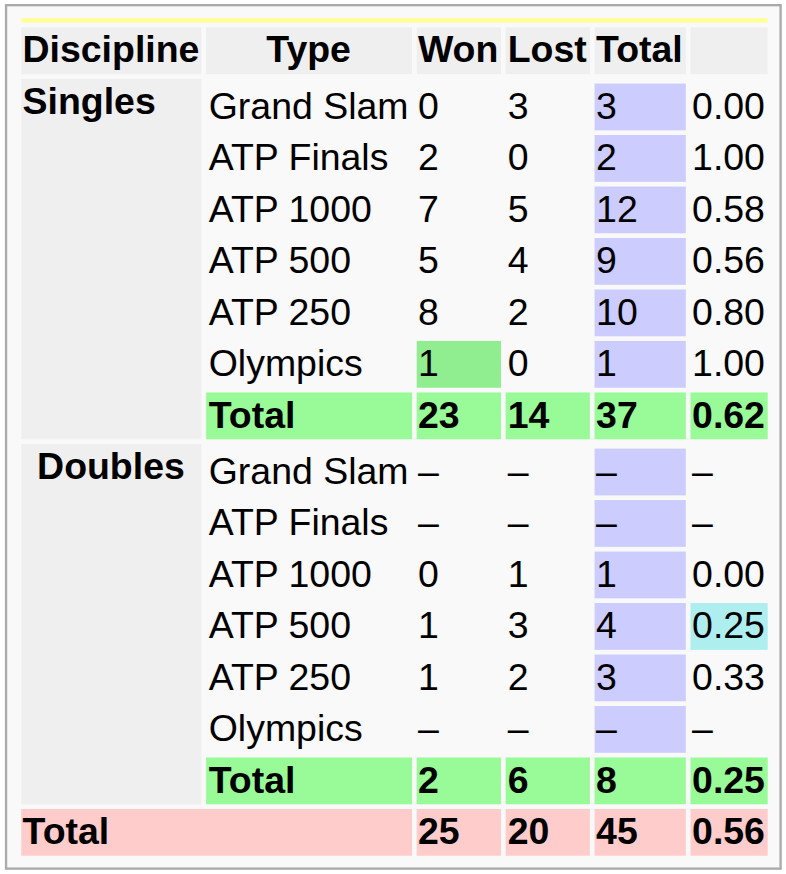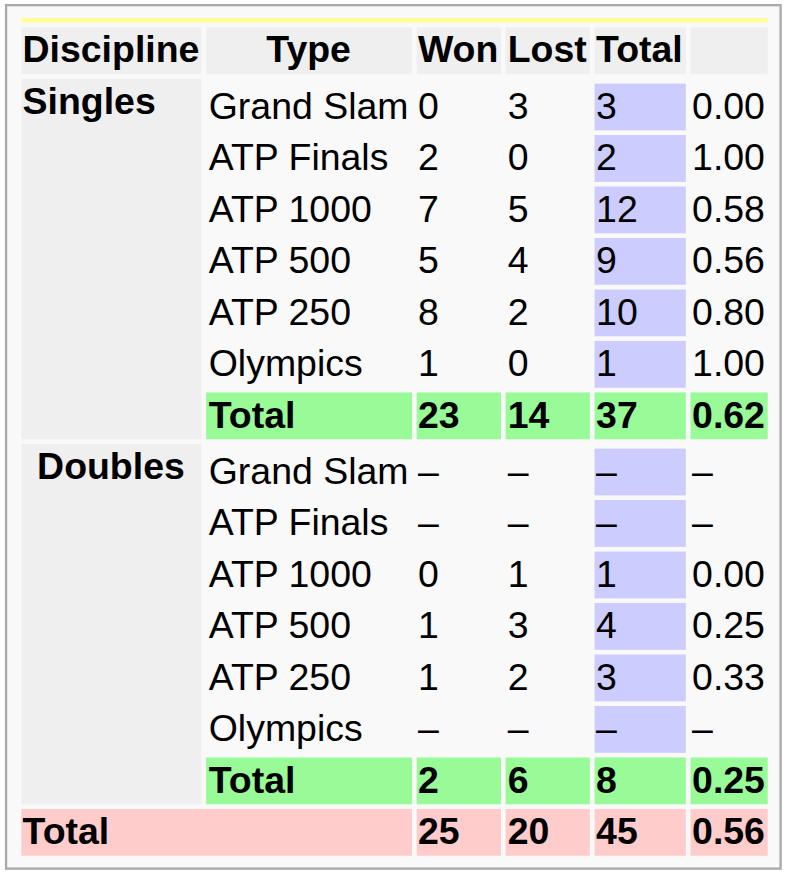(428, 364) lightgreen background -> (428, 364) no background
(729, 626) paleturquoise background -> (729, 626) no background
